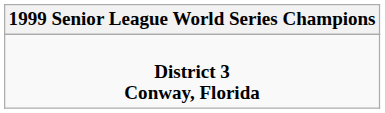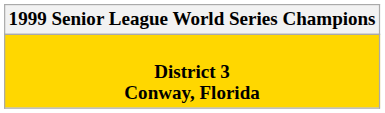(192, 81) no background -> (192, 81) gold background
